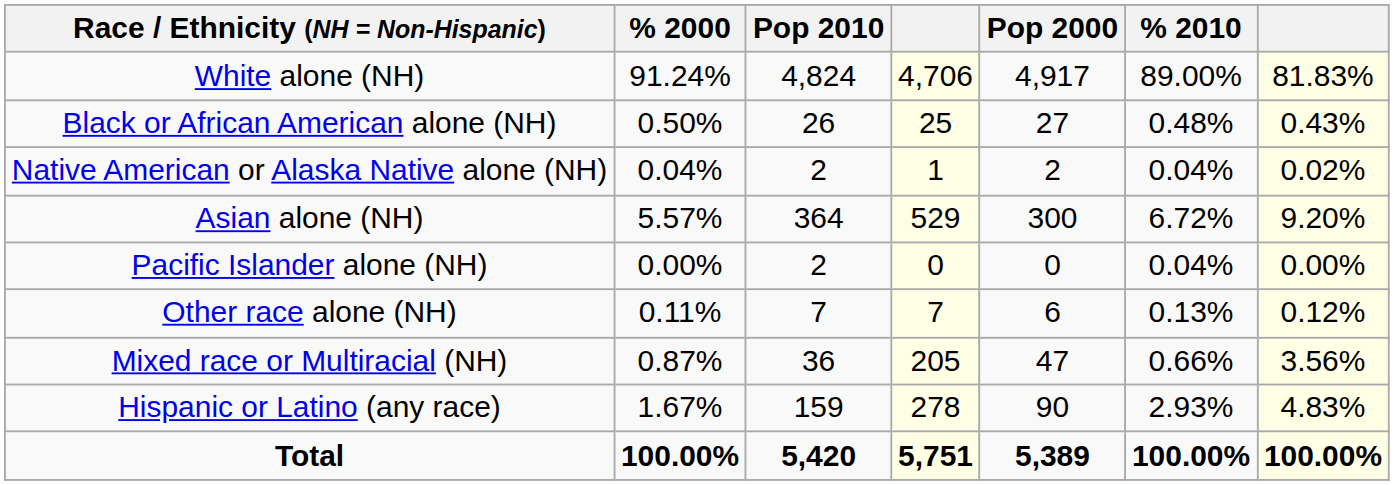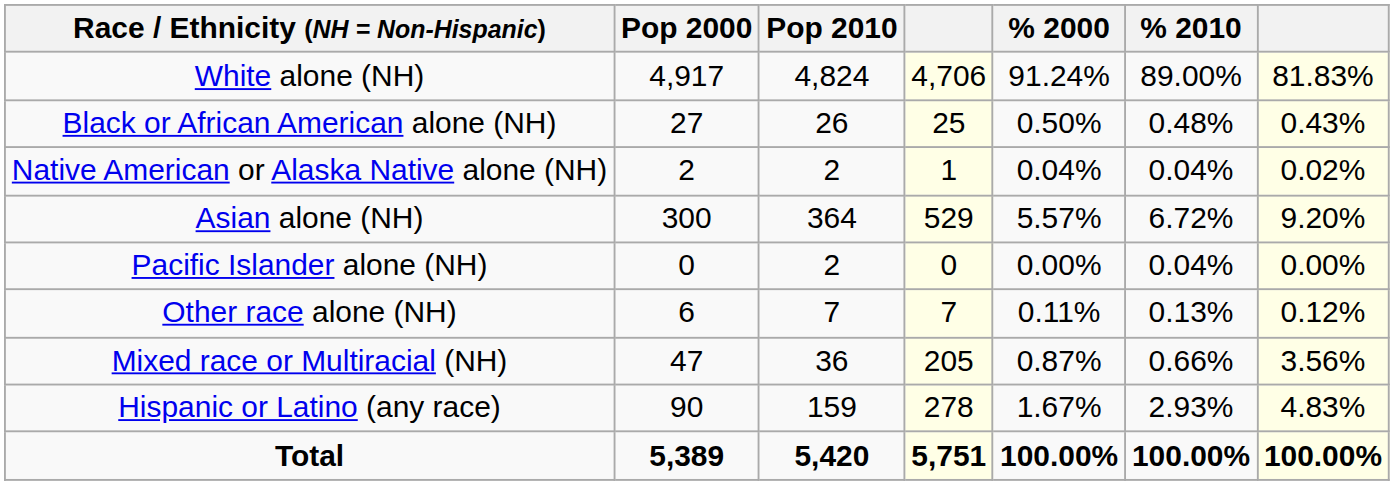columns swapped: (1052, 28) <-> (680, 28)
